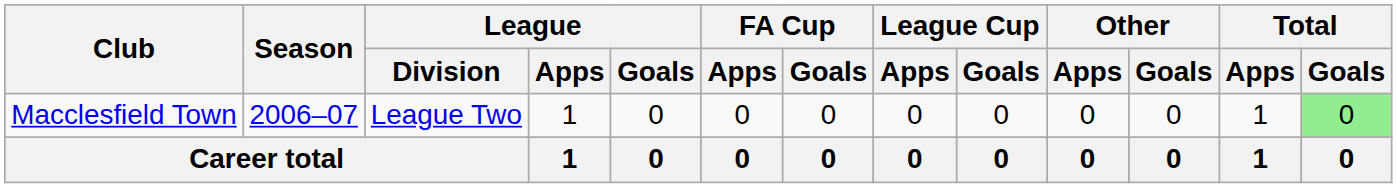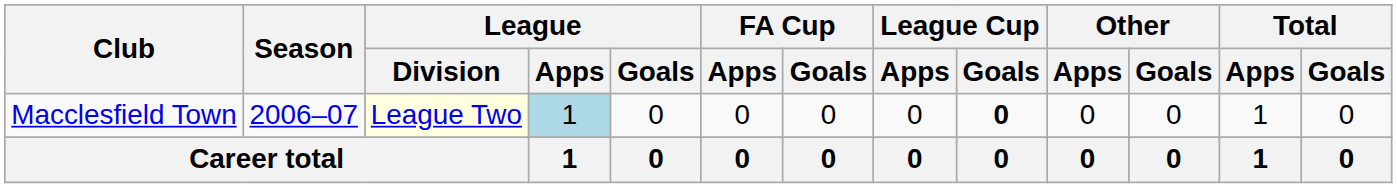(446, 114) no background -> (446, 114) lightyellow background
(570, 114) no background -> (570, 114) lightblue background
(1001, 114) normal -> (1001, 114) bold
(1346, 114) lightgreen background -> (1346, 114) no background
